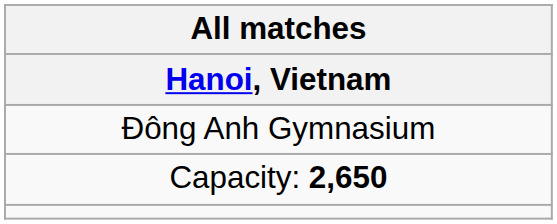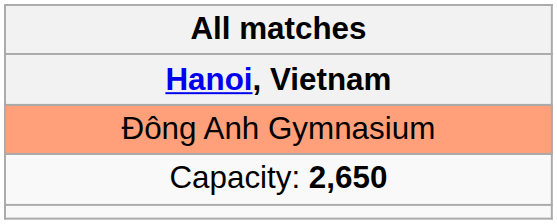(278, 128) no background -> (278, 128) lightsalmon background
